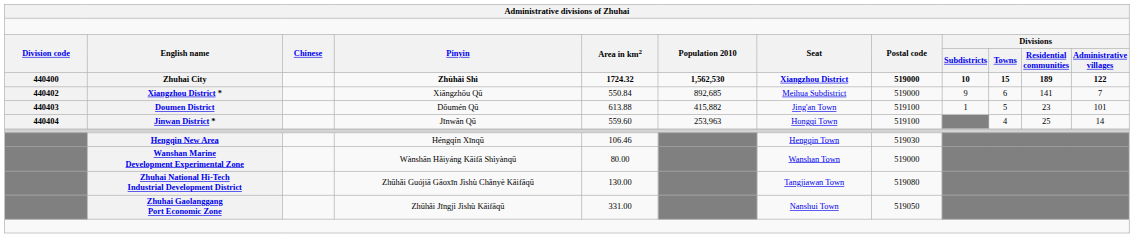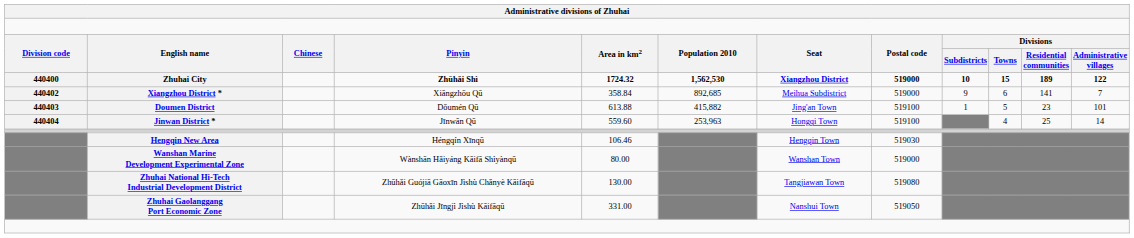(620, 94) 550.84 -> (620, 94) 358.84
